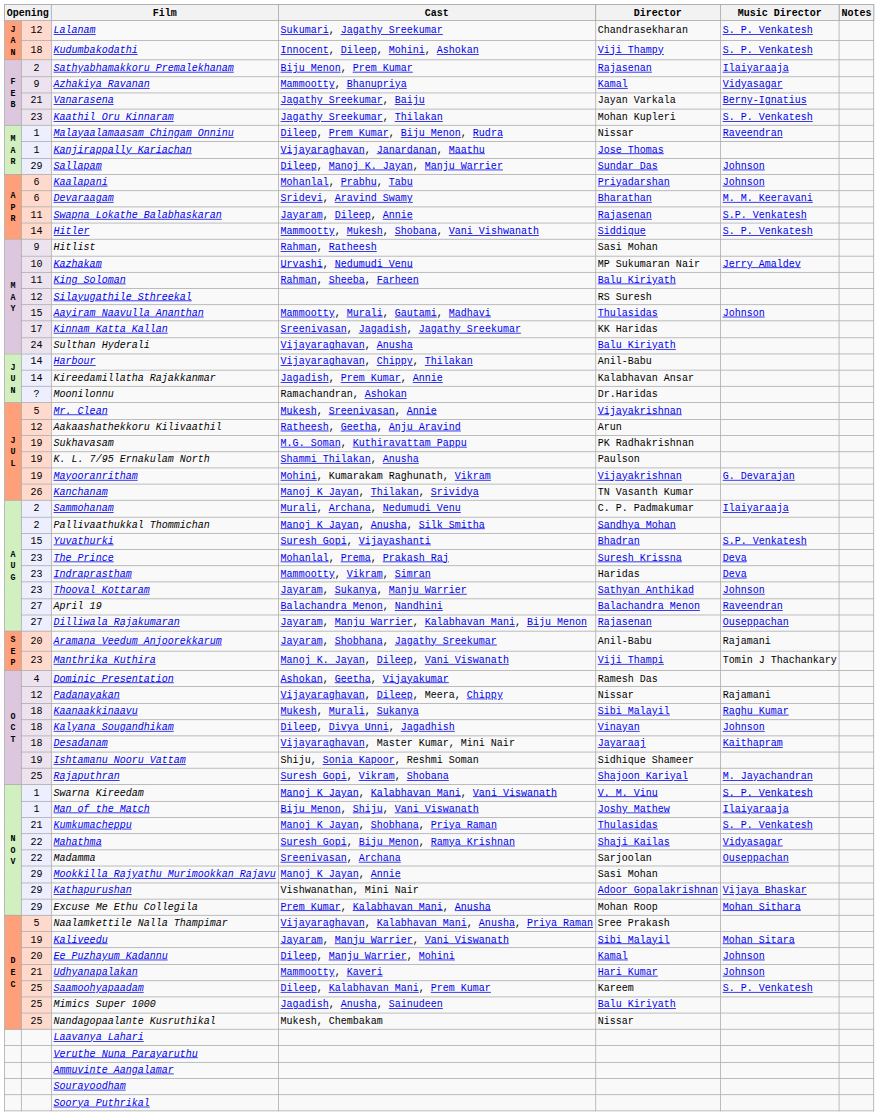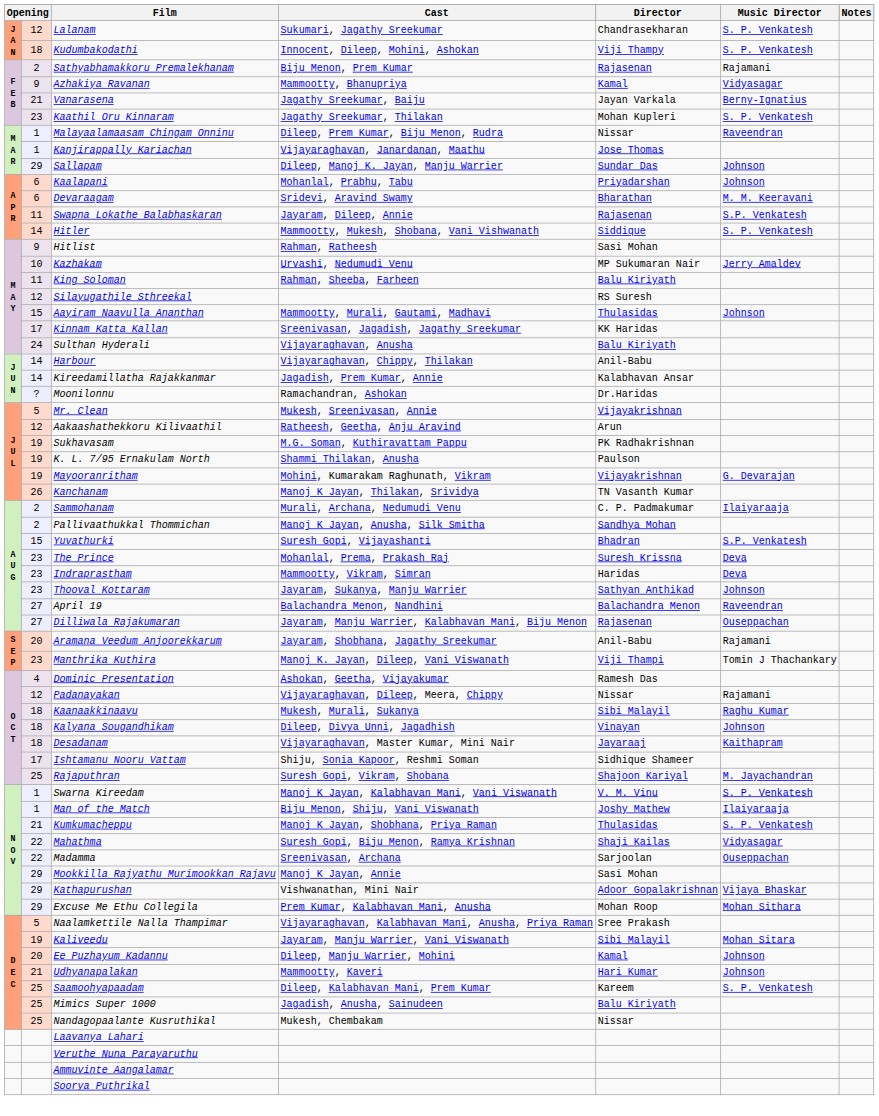(756, 68) Ilaiyaraaja -> (747, 68) Rajamani
(36, 760) 19 -> (36, 760) 17
- row: (90, 1087)
